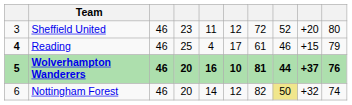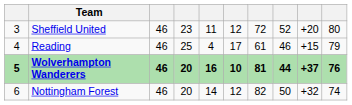(17, 46) bold -> (17, 46) normal
(285, 91) khaki background -> (285, 91) no background
